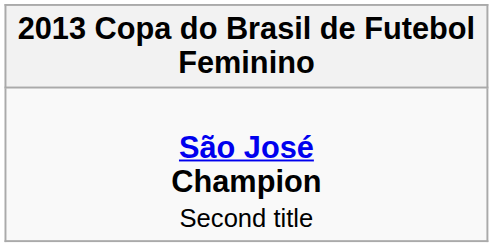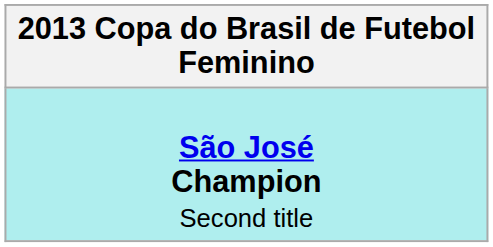(246, 181) no background -> (246, 181) paleturquoise background
